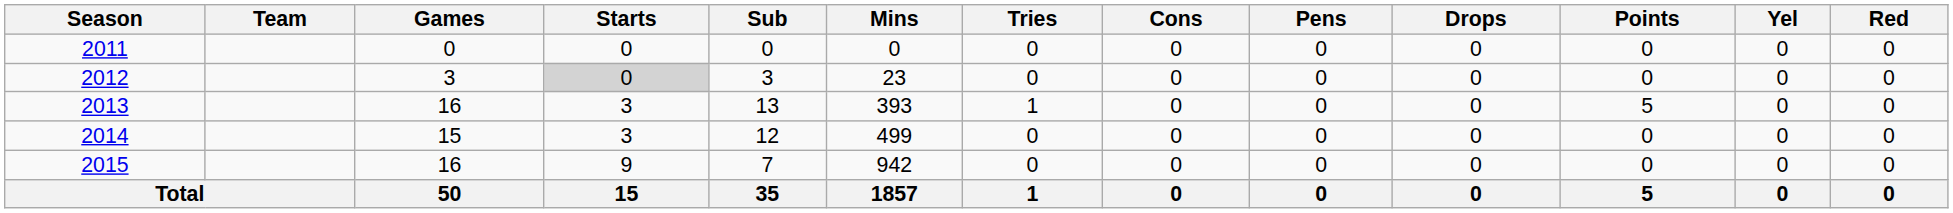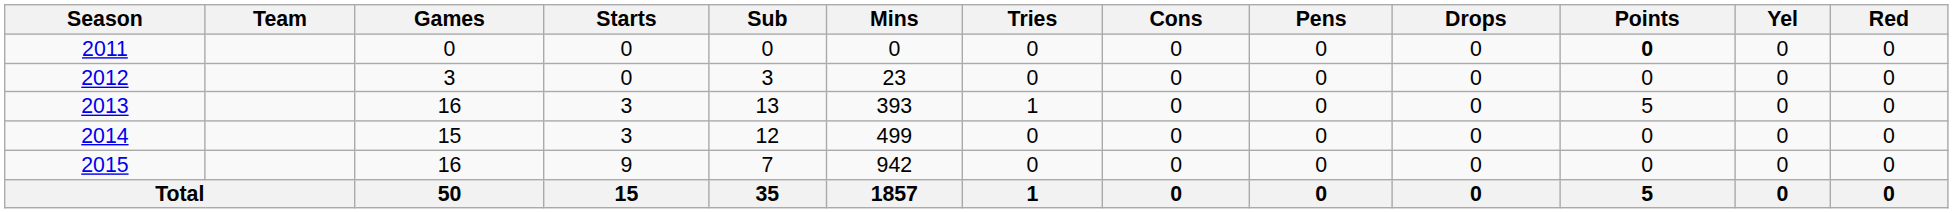(1647, 48) normal -> (1647, 48) bold
(626, 77) lightgrey background -> (626, 77) no background
